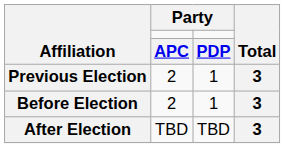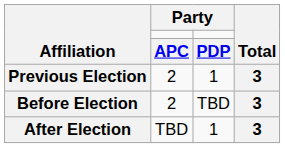(214, 103) 1 -> (214, 103) TBD
(214, 129) TBD -> (214, 129) 1
